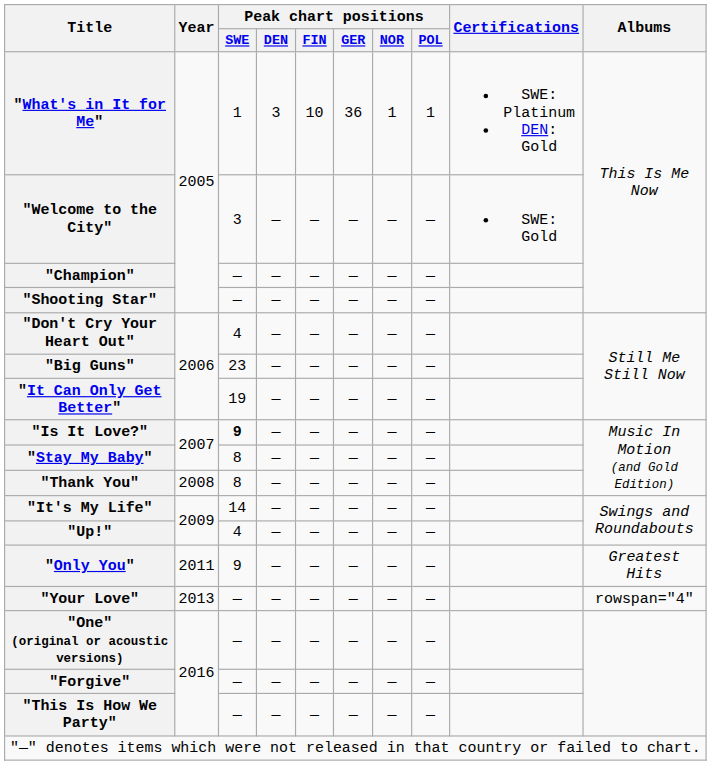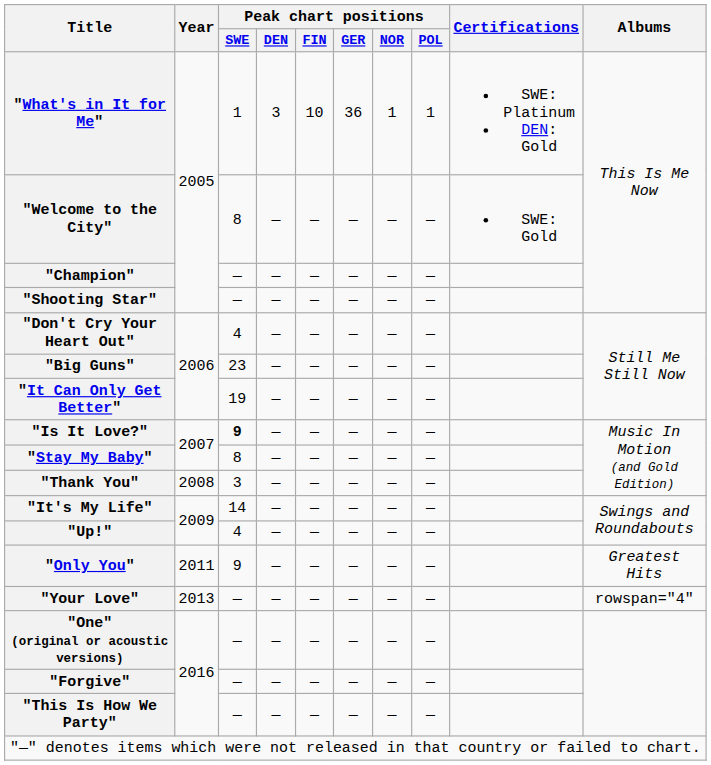(237, 219) 3 -> (237, 219) 8
(237, 483) 8 -> (237, 483) 3
